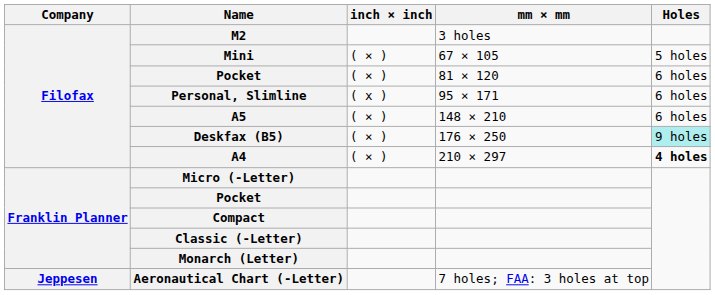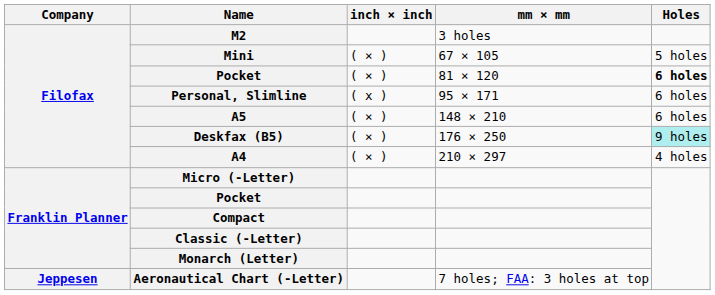(681, 76) normal -> (681, 76) bold
(681, 157) bold -> (681, 157) normal
